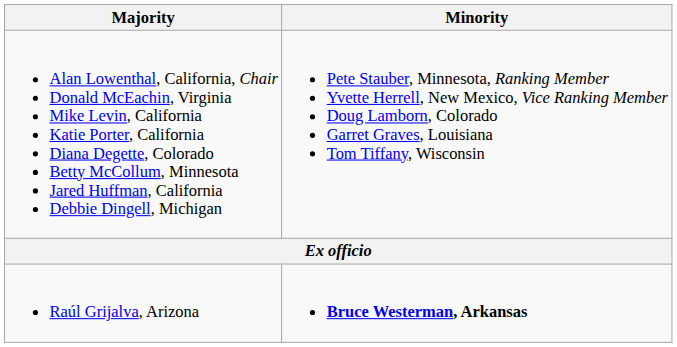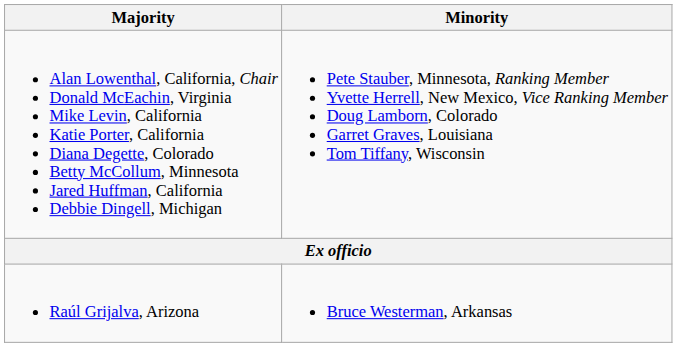(477, 312) bold -> (477, 312) normal
